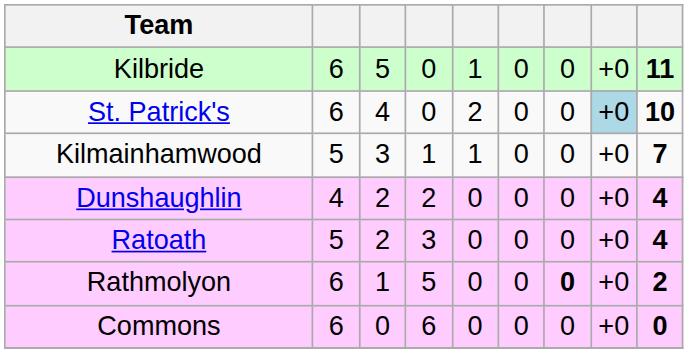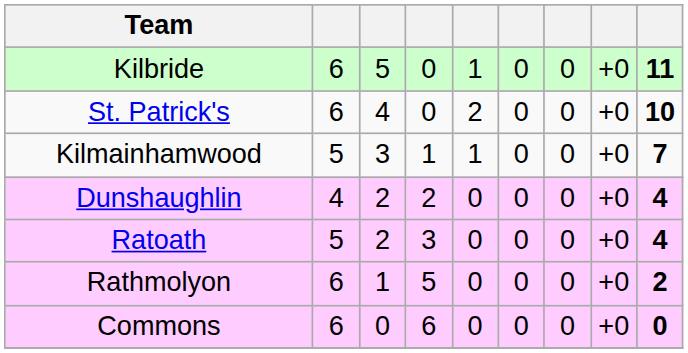(614, 111) lightblue background -> (614, 111) no background
(568, 283) bold -> (568, 283) normal
